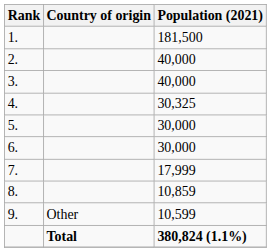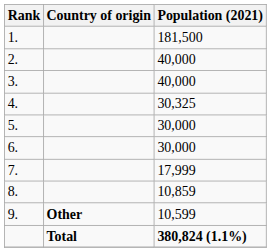(62, 214) normal -> (64, 214) bold
